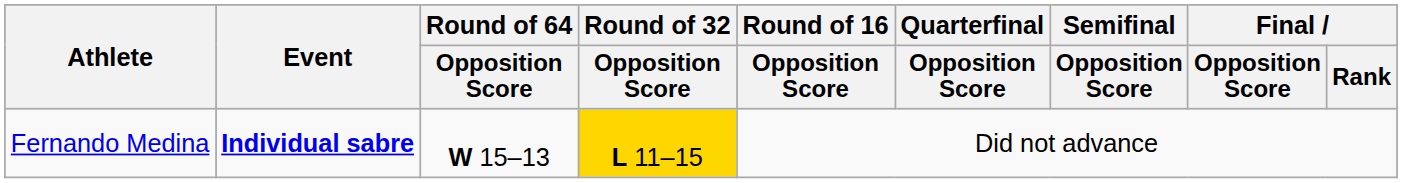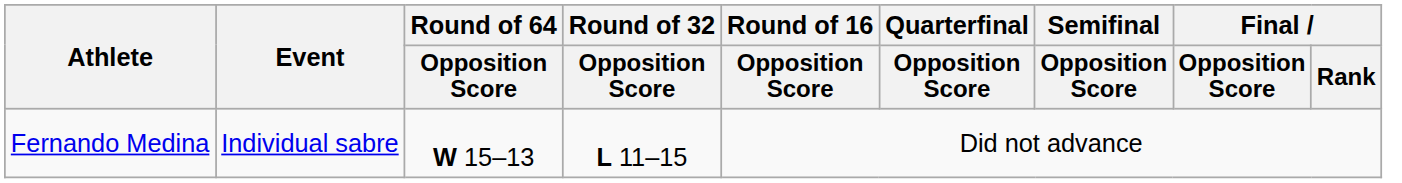(318, 144) bold -> (310, 144) normal
(657, 158) gold background -> (642, 158) no background
